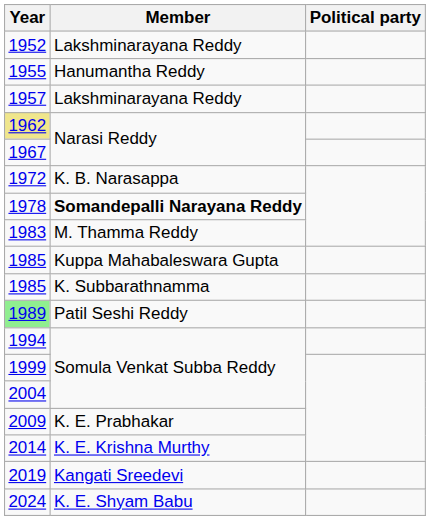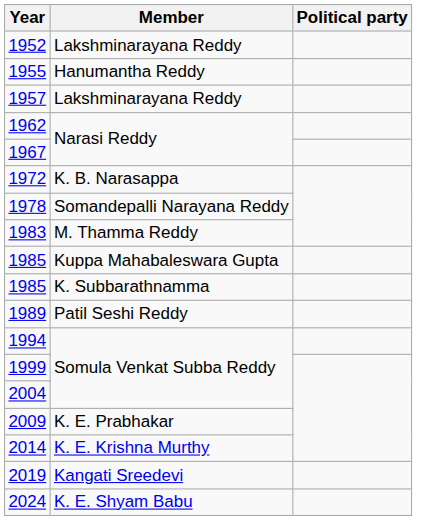(27, 125) khaki background -> (27, 125) no background
(178, 206) bold -> (171, 206) normal
(27, 313) lightgreen background -> (27, 313) no background
